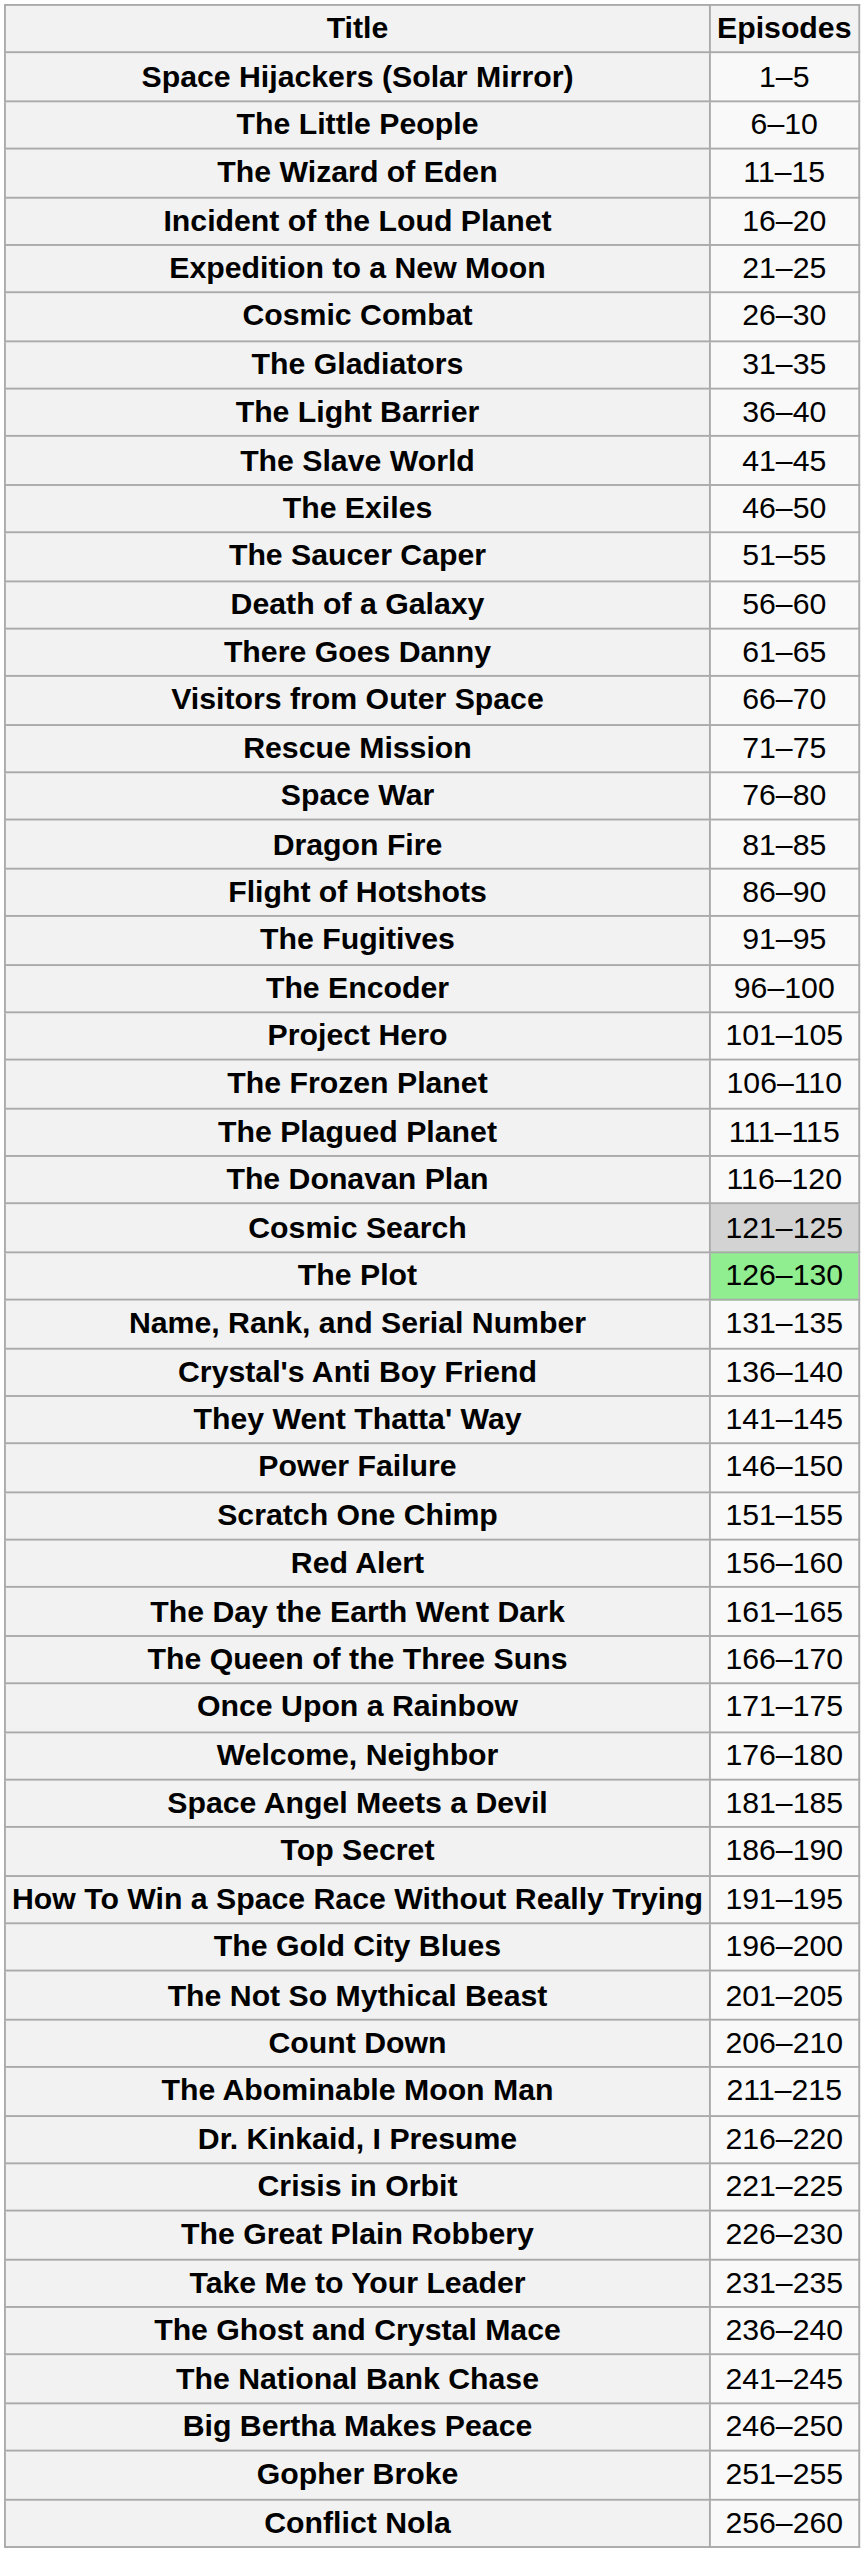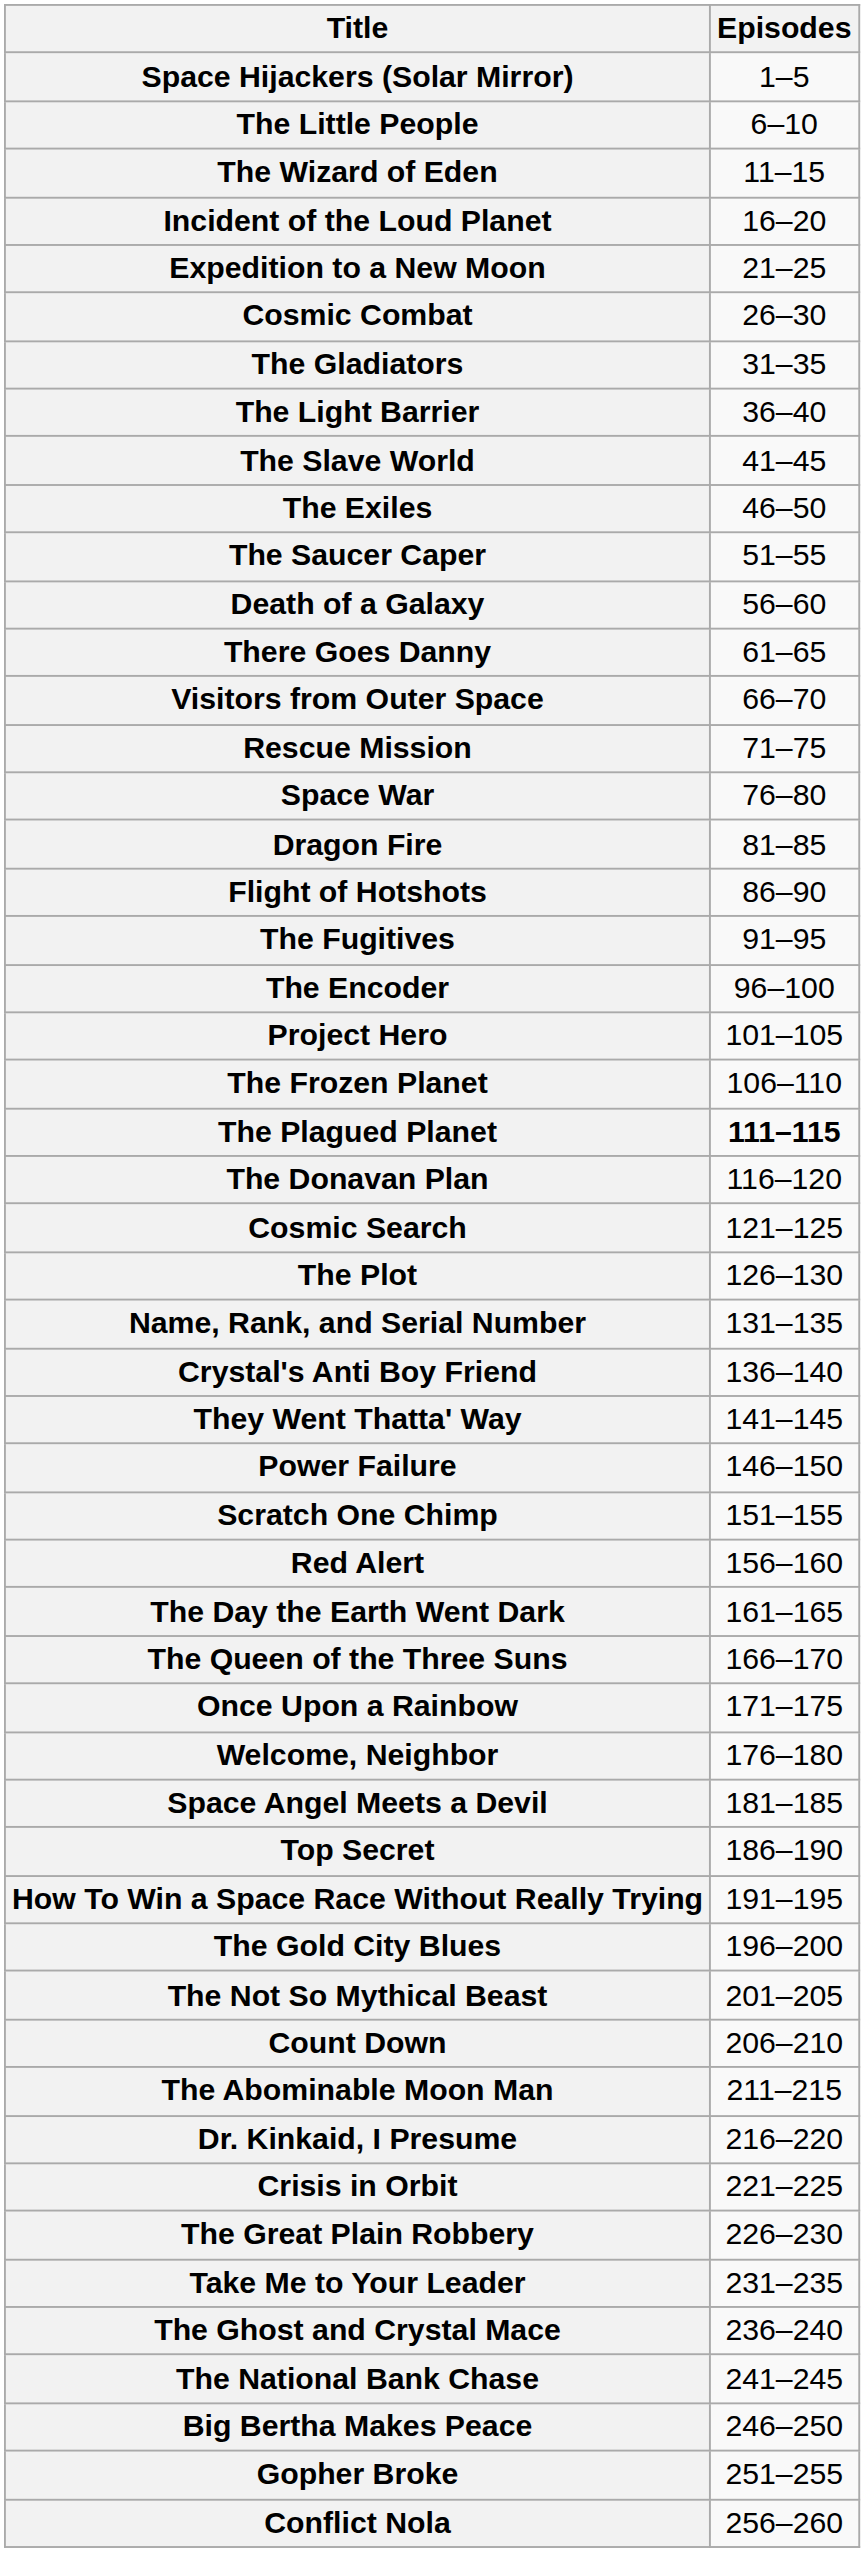(784, 1131) normal -> (784, 1131) bold
(784, 1227) lightgrey background -> (784, 1227) no background
(784, 1275) lightgreen background -> (784, 1275) no background
